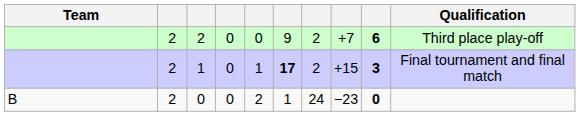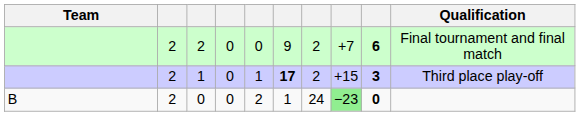(483, 38) Third place play-off -> (483, 46) Final tournament and final match
(483, 68) Final tournament and final match -> (483, 76) Third place play-off
(346, 99) no background -> (346, 99) lightgreen background
